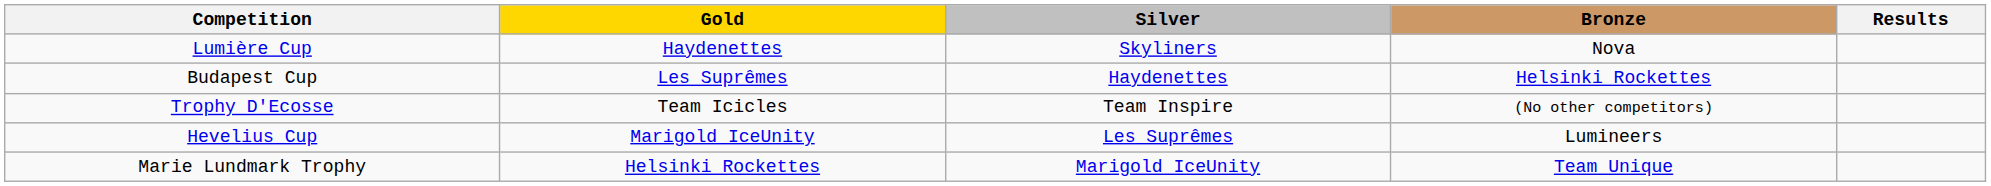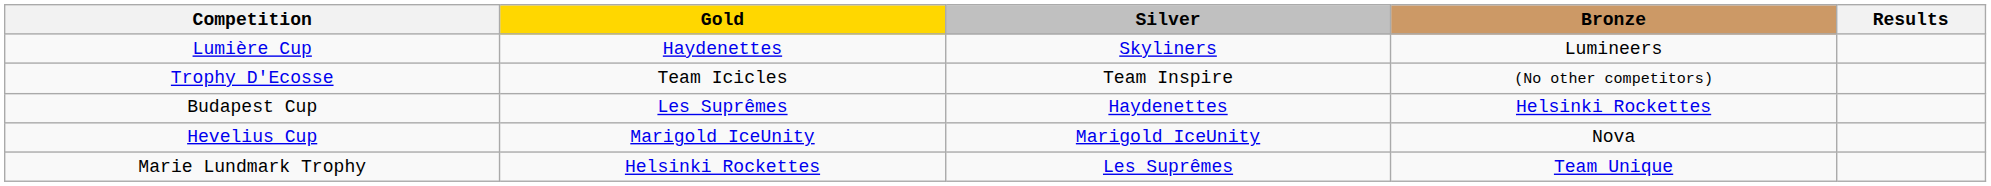(1614, 49) Nova -> (1614, 49) Lumineers
rows swapped: (252, 78) <-> (252, 108)
(1168, 137) Les Suprêmes -> (1168, 137) Marigold IceUnity
(1614, 137) Lumineers -> (1614, 137) Nova
(1168, 167) Marigold IceUnity -> (1168, 167) Les Suprêmes
